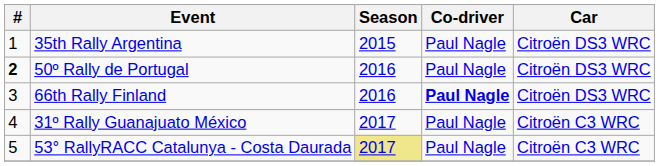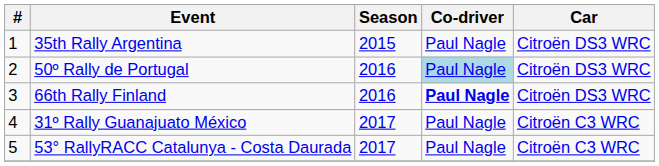(13, 69) bold -> (13, 69) normal
(465, 69) no background -> (465, 69) lightblue background
(377, 148) khaki background -> (377, 148) no background
